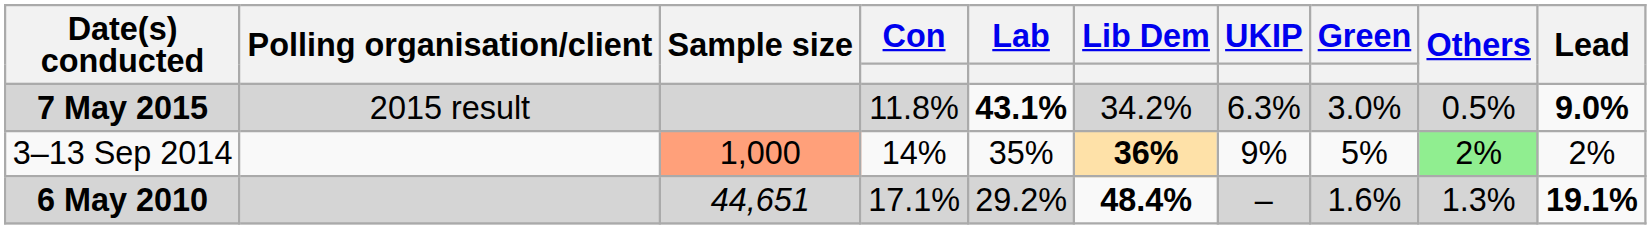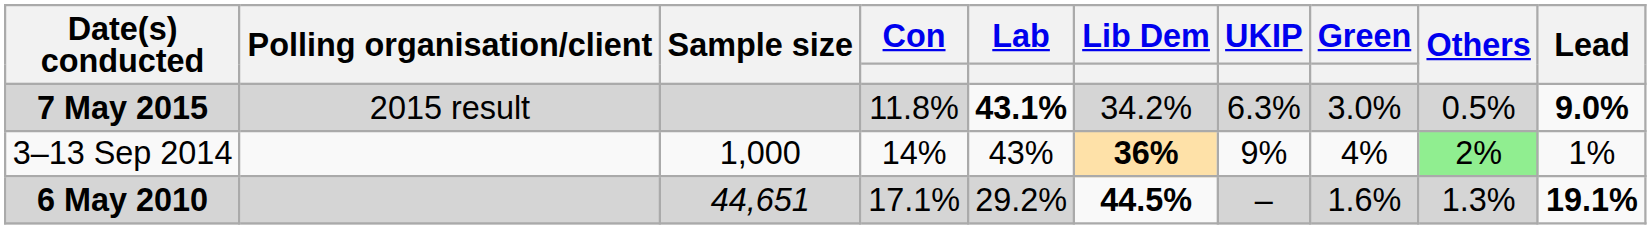(760, 154) lightsalmon background -> (760, 154) no background
(1021, 154) 35% -> (1021, 154) 43%
(1364, 154) 5% -> (1364, 154) 4%
(1592, 154) 2% -> (1592, 154) 1%
(1146, 200) 48.4% -> (1146, 200) 44.5%
